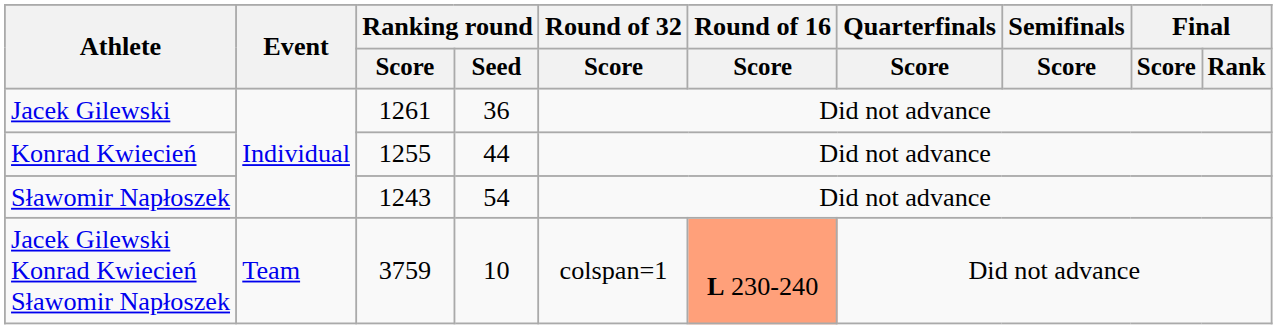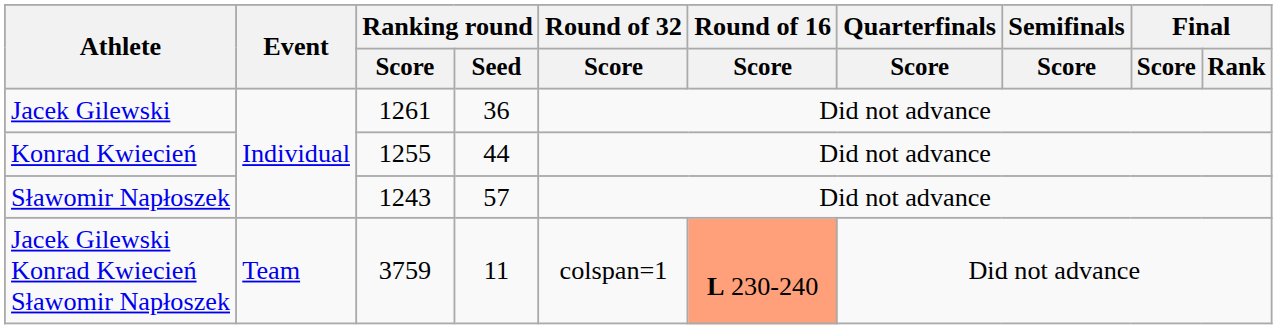(496, 197) 54 -> (496, 197) 57
(496, 271) 10 -> (496, 271) 11
